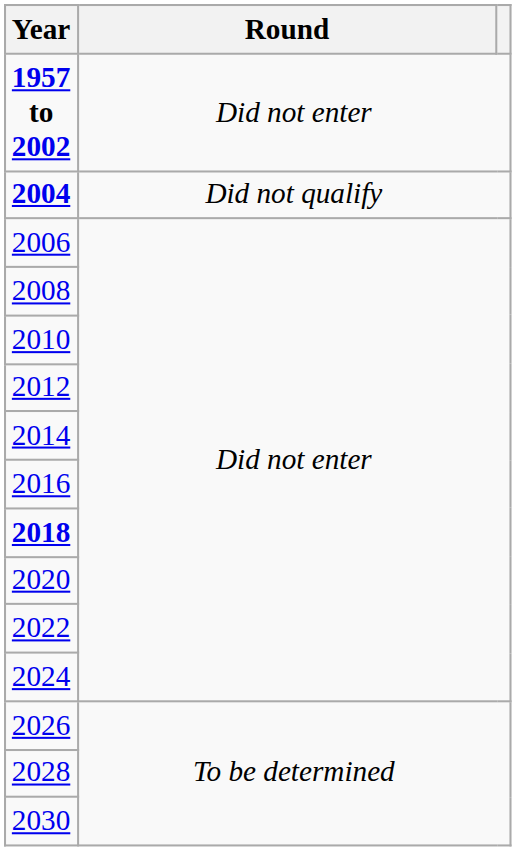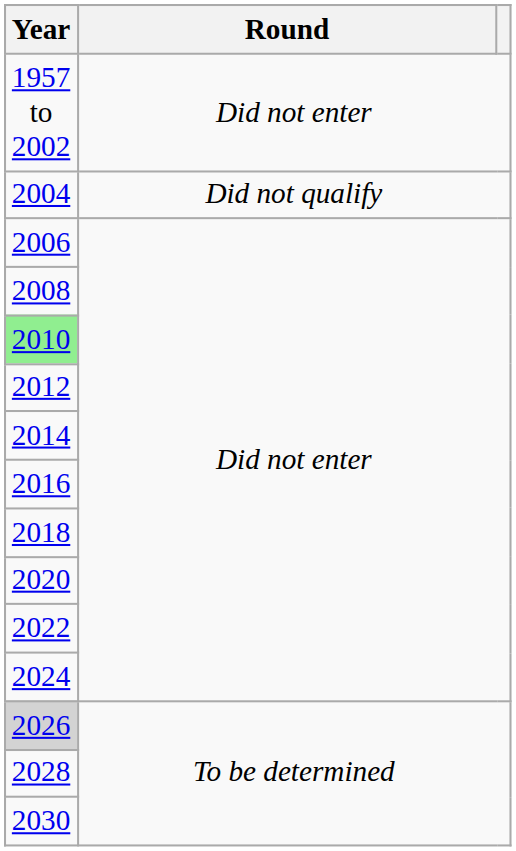(41, 111) bold -> (41, 111) normal
(41, 194) bold -> (41, 194) normal
(41, 339) no background -> (41, 339) lightgreen background
(41, 531) bold -> (41, 531) normal
(41, 724) no background -> (41, 724) lightgrey background
